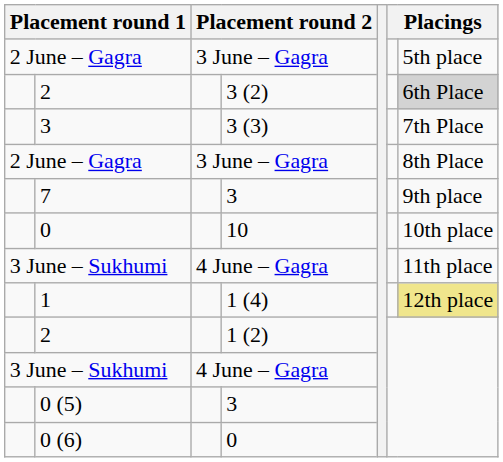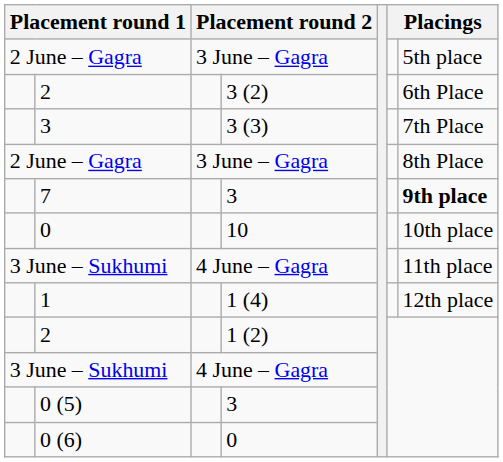(443, 91) lightgrey background -> (443, 91) no background
(442, 195) normal -> (445, 195) bold
(448, 299) khaki background -> (448, 299) no background
